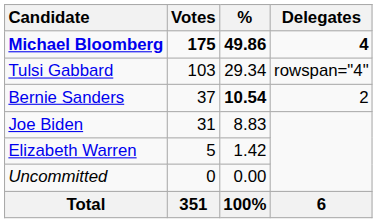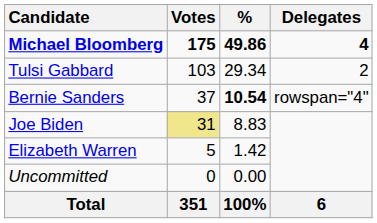(321, 71) rowspan="4" -> (364, 71) 2
(364, 97) 2 -> (321, 97) rowspan="4"
(206, 124) no background -> (206, 124) khaki background
